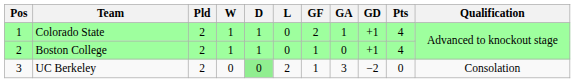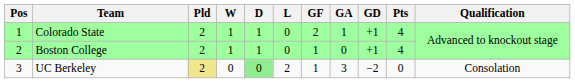(202, 68) no background -> (202, 68) khaki background
